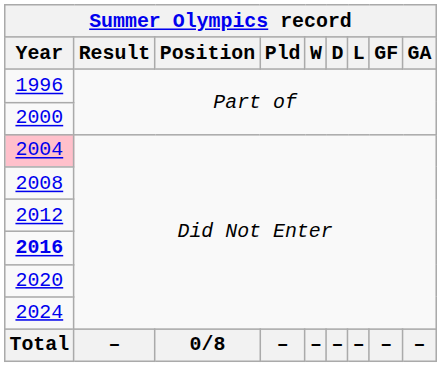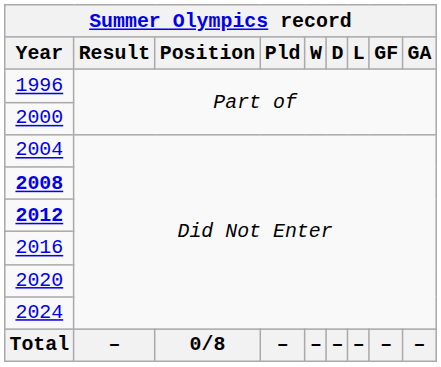(39, 151) pink background -> (39, 151) no background
(39, 183) normal -> (39, 183) bold
(39, 215) normal -> (39, 215) bold
(39, 248) bold -> (39, 248) normal
